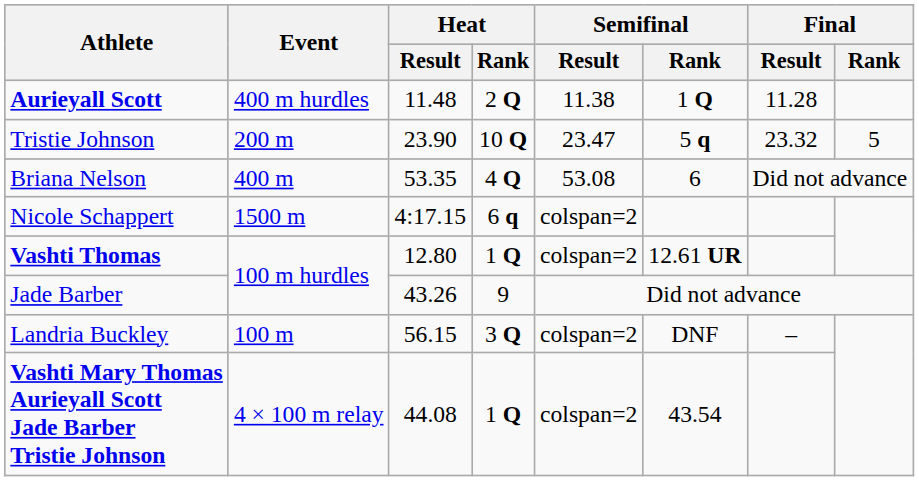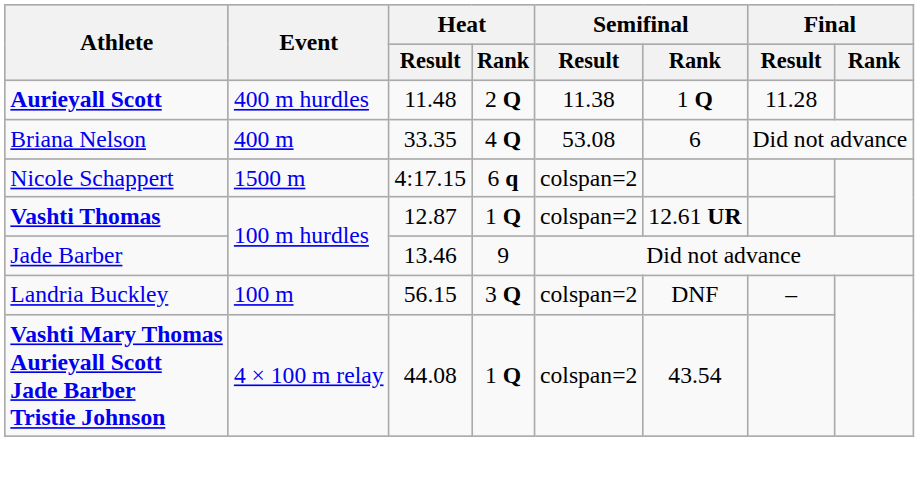- row: (82, 139)
(430, 178) 53.35 -> (430, 139) 33.35
(430, 255) 12.80 -> (430, 217) 12.87
(430, 294) 43.26 -> (430, 255) 13.46
